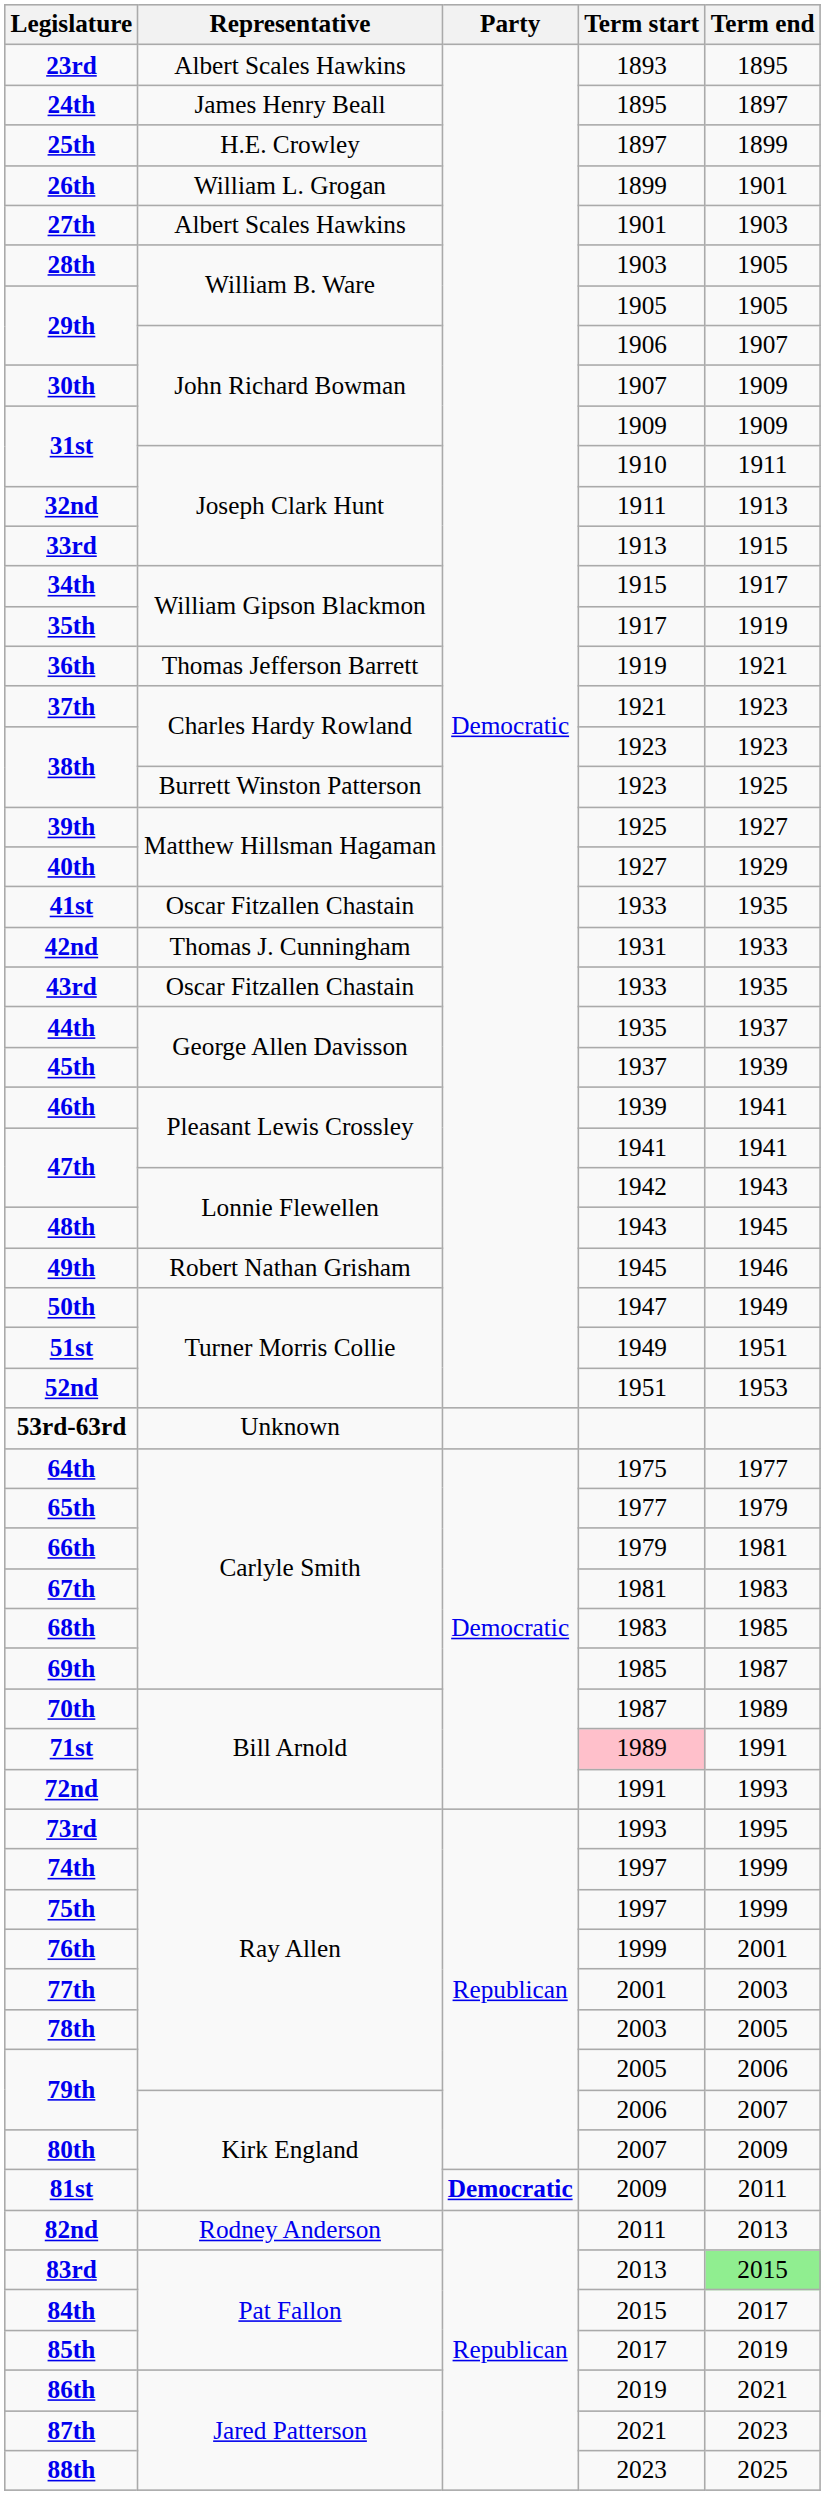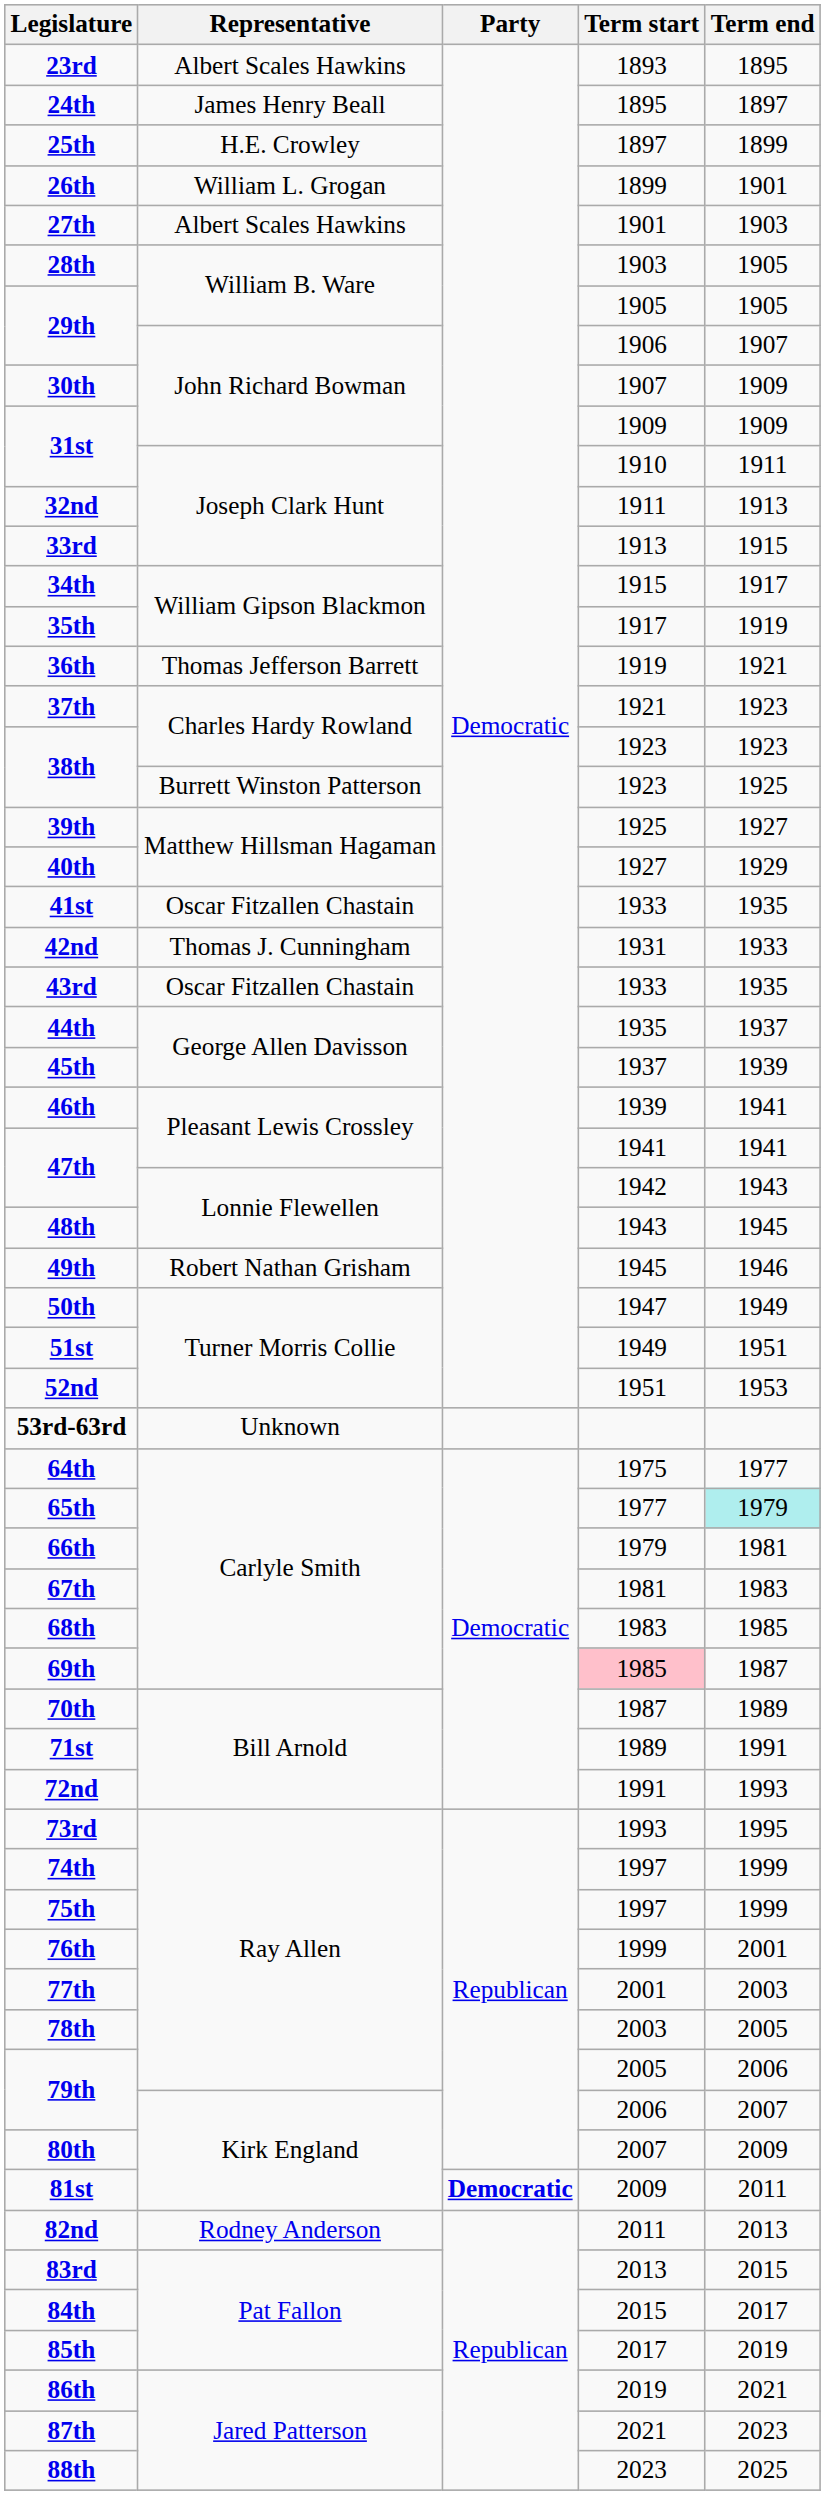(763, 1507) no background -> (763, 1507) paleturquoise background
(642, 1668) no background -> (642, 1668) pink background
(642, 1748) pink background -> (642, 1748) no background
(763, 2269) lightgreen background -> (763, 2269) no background
